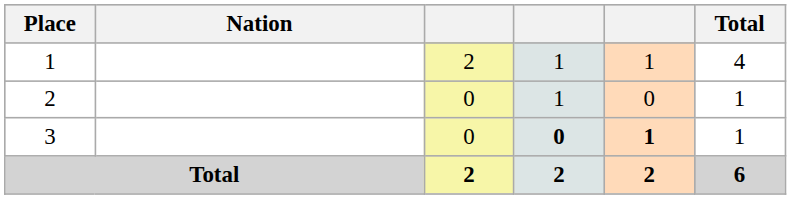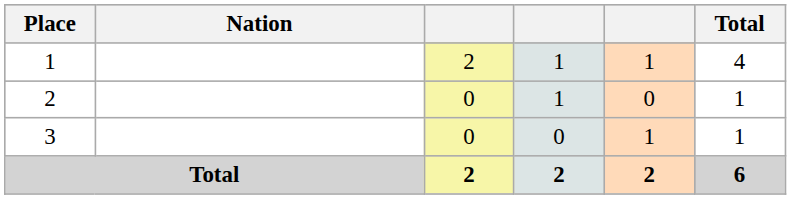(559, 137) bold -> (559, 137) normal
(649, 137) bold -> (649, 137) normal
